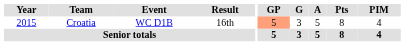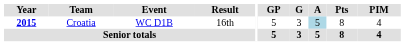(26, 22) normal -> (26, 22) bold
(274, 22) lightsalmon background -> (274, 22) no background
(318, 22) no background -> (318, 22) lightblue background
